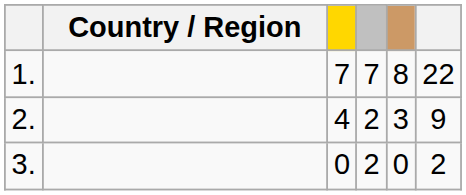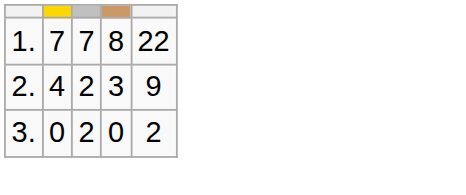- column: (185, 27)
